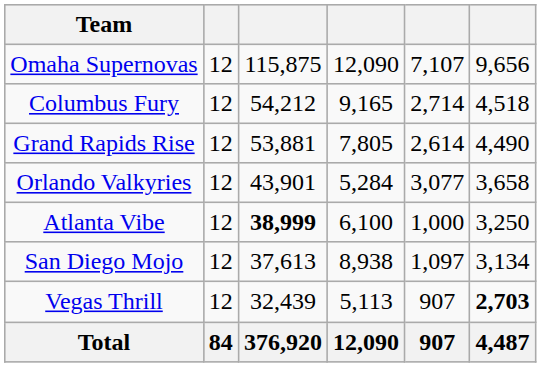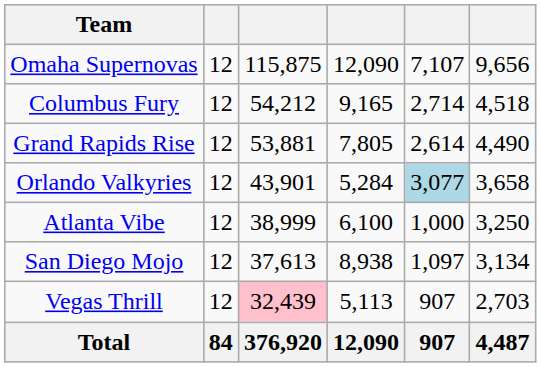(437, 182) no background -> (437, 182) lightblue background
(283, 222) bold -> (283, 222) normal
(283, 301) no background -> (283, 301) pink background
(502, 301) bold -> (502, 301) normal
